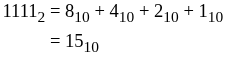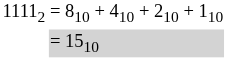(74, 43) no background -> (74, 43) lightgrey background
